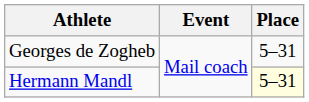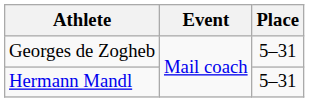(278, 82) lightyellow background -> (278, 82) no background
